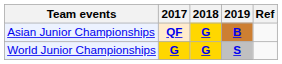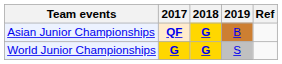(237, 32) bold -> (237, 32) normal
(237, 51) bold -> (237, 51) normal
